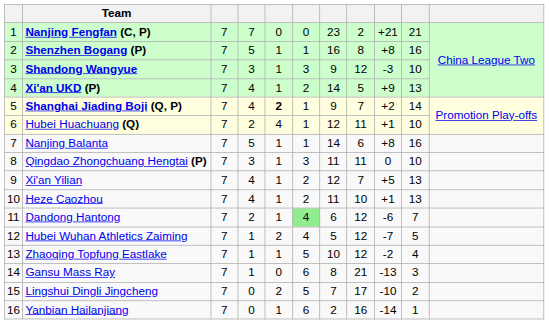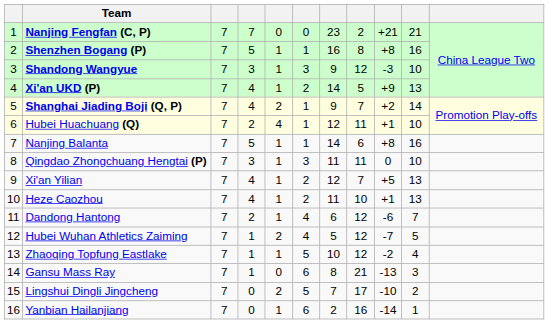(279, 106) bold -> (279, 106) normal
(306, 217) lightgreen background -> (306, 217) no background
